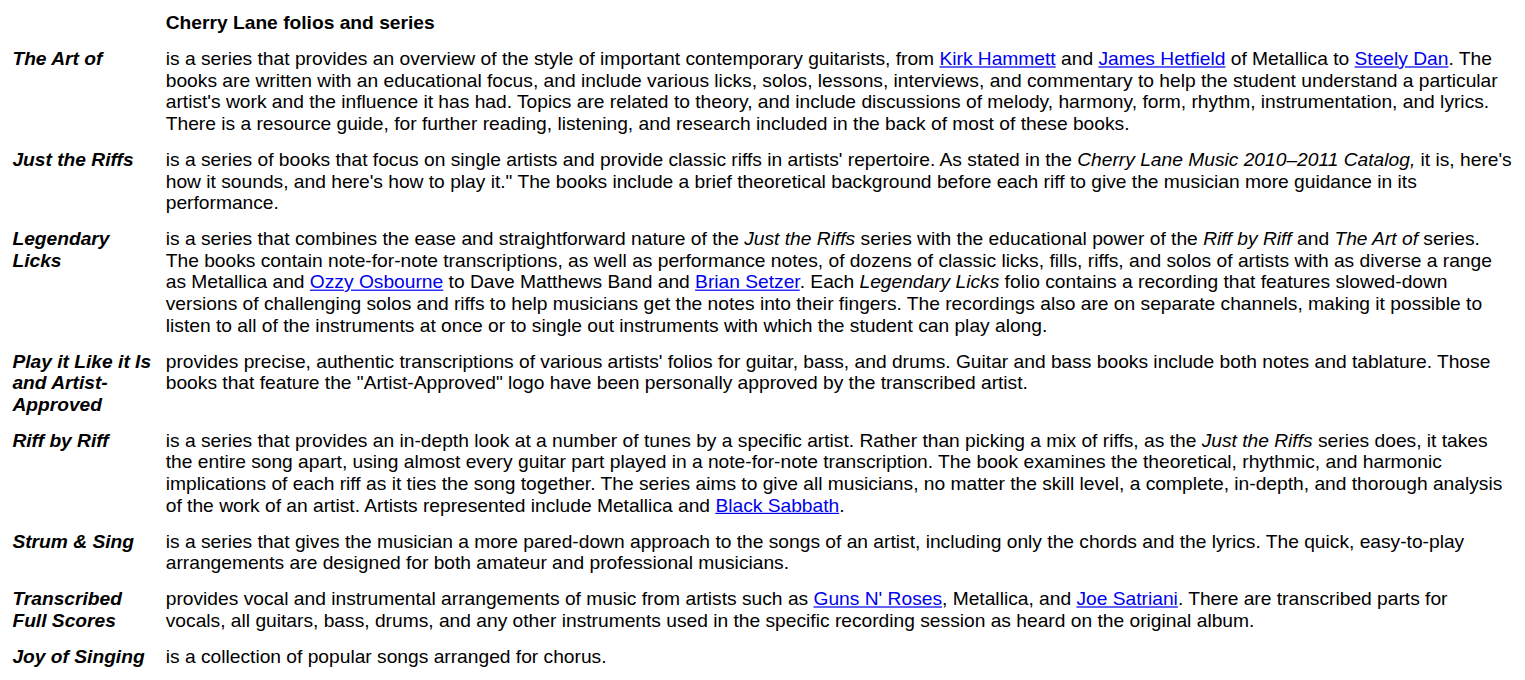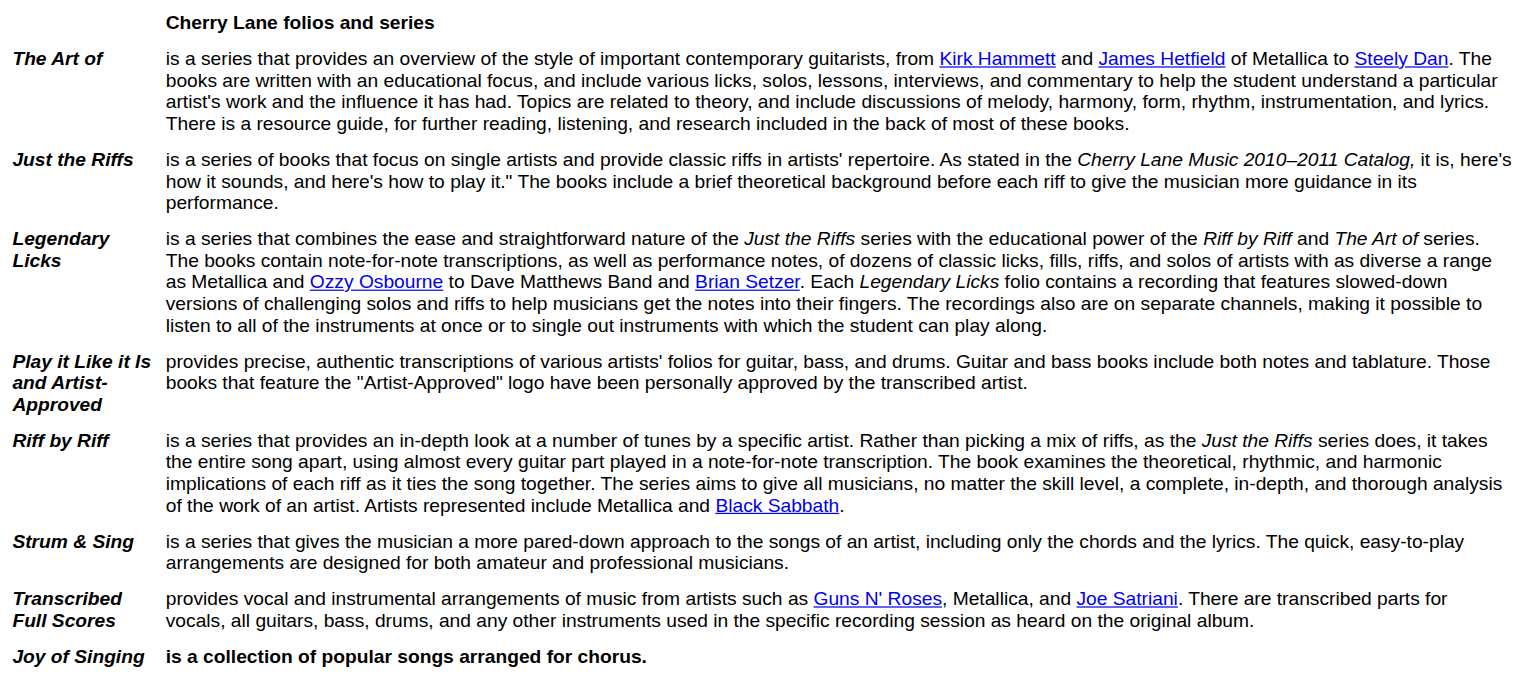(386, 656) normal -> (406, 656) bold
